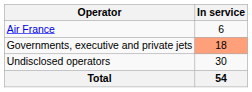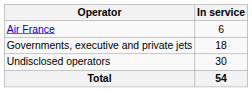(221, 45) lightsalmon background -> (221, 45) no background
